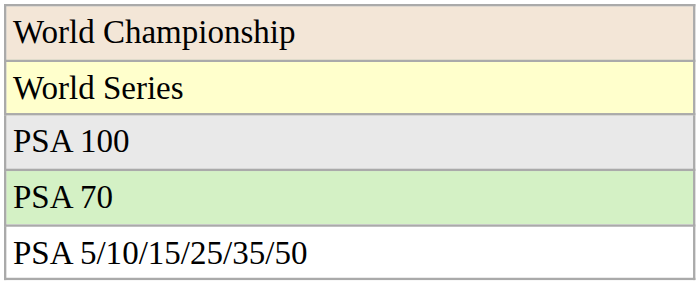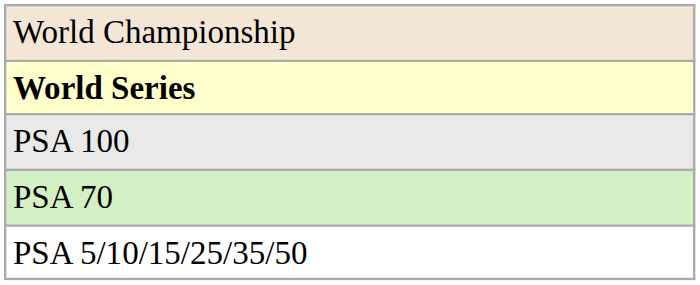(98, 87) normal -> (104, 87) bold
